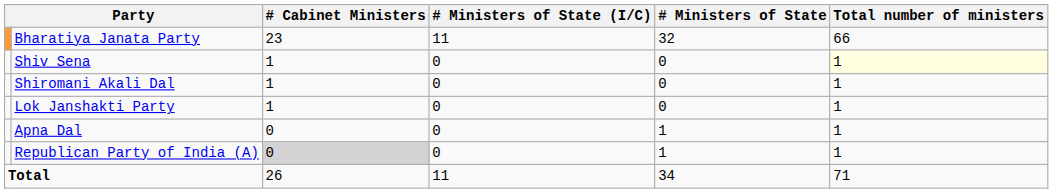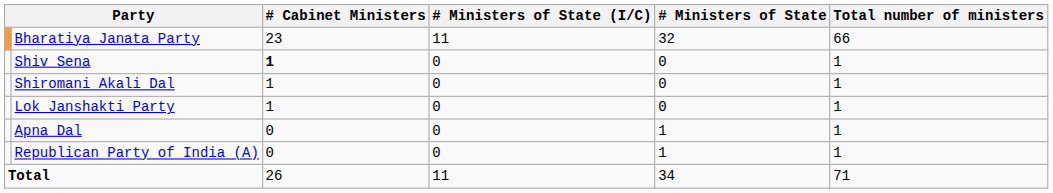(270, 62) normal -> (270, 62) bold
(838, 62) lightyellow background -> (838, 62) no background
(270, 153) lightgrey background -> (270, 153) no background
